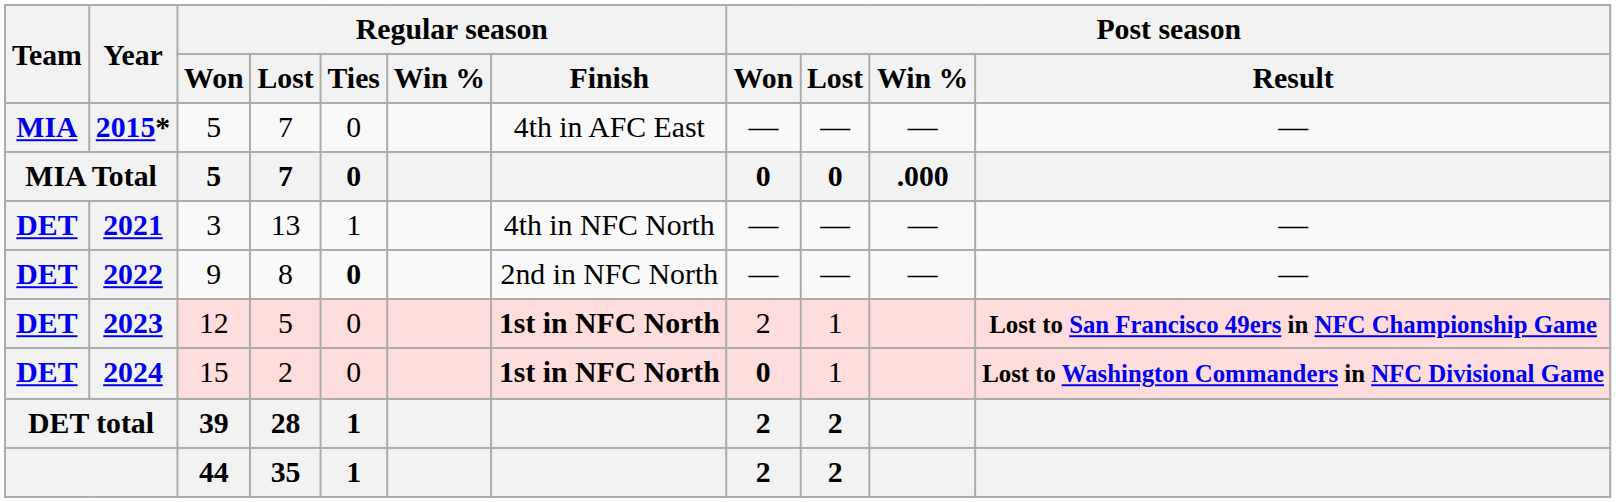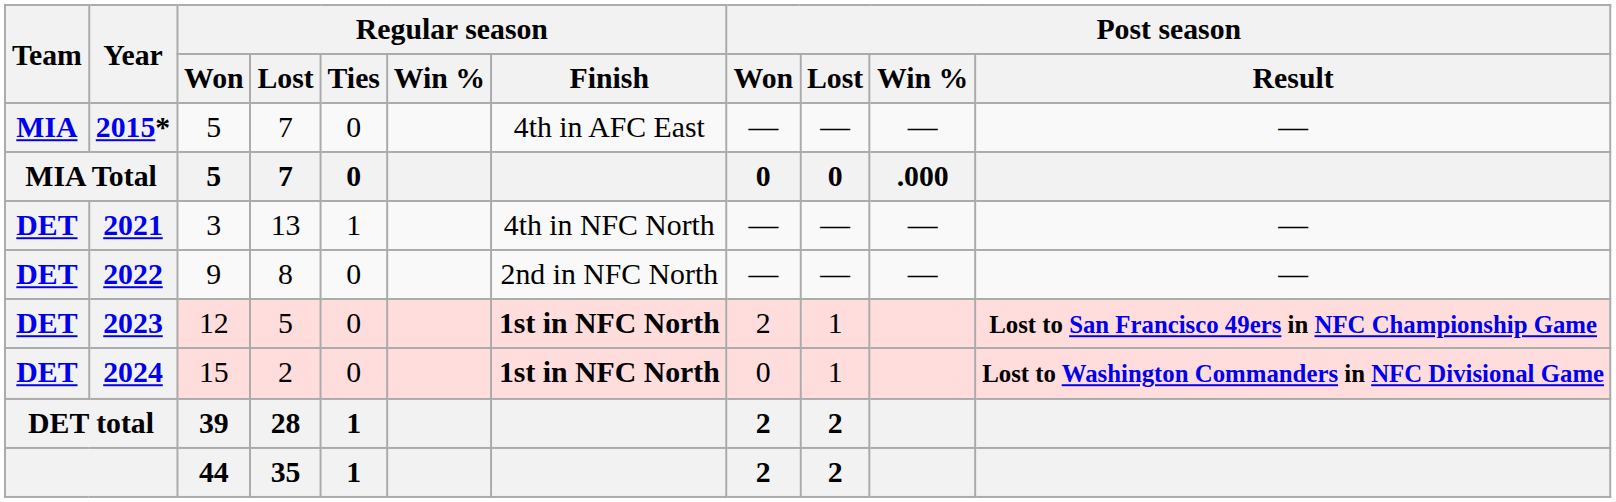(354, 274) bold -> (354, 274) normal
(763, 373) bold -> (763, 373) normal
